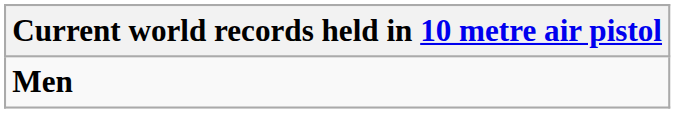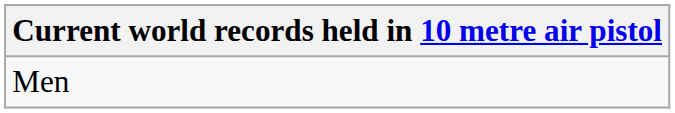(43, 81) bold -> (41, 81) normal
